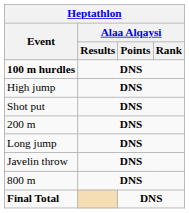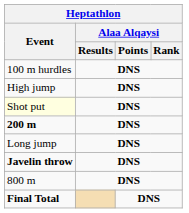(41, 69) bold -> (39, 69) normal
(26, 106) no background -> (26, 106) lightyellow background
(21, 125) normal -> (22, 125) bold
(37, 162) normal -> (40, 162) bold
